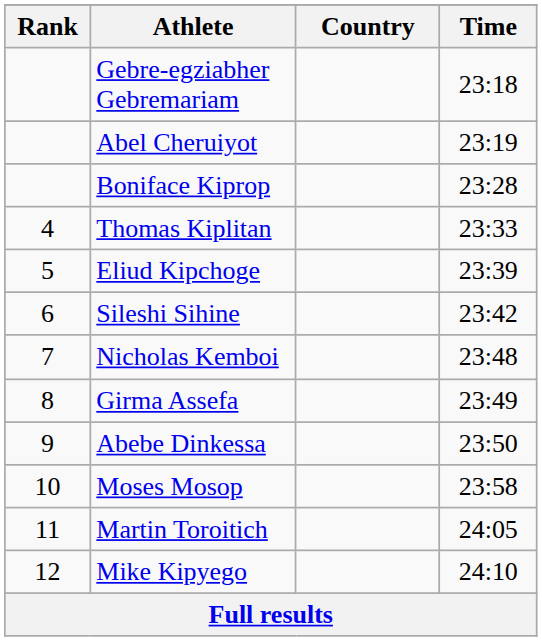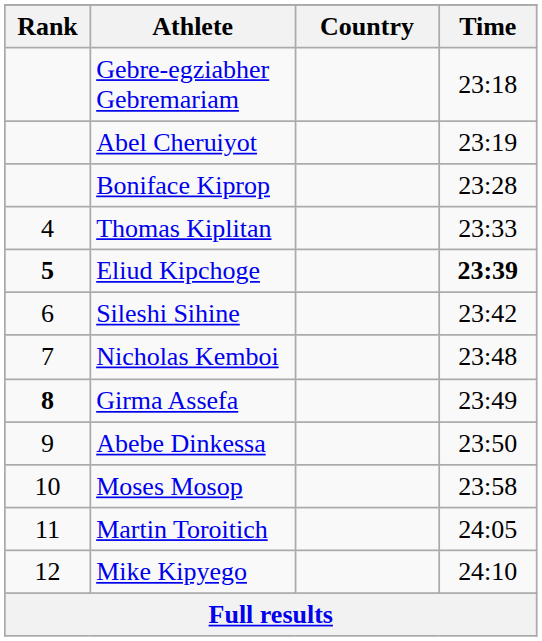(48, 271) normal -> (47, 271) bold
(488, 271) normal -> (488, 271) bold
(48, 399) normal -> (47, 399) bold
